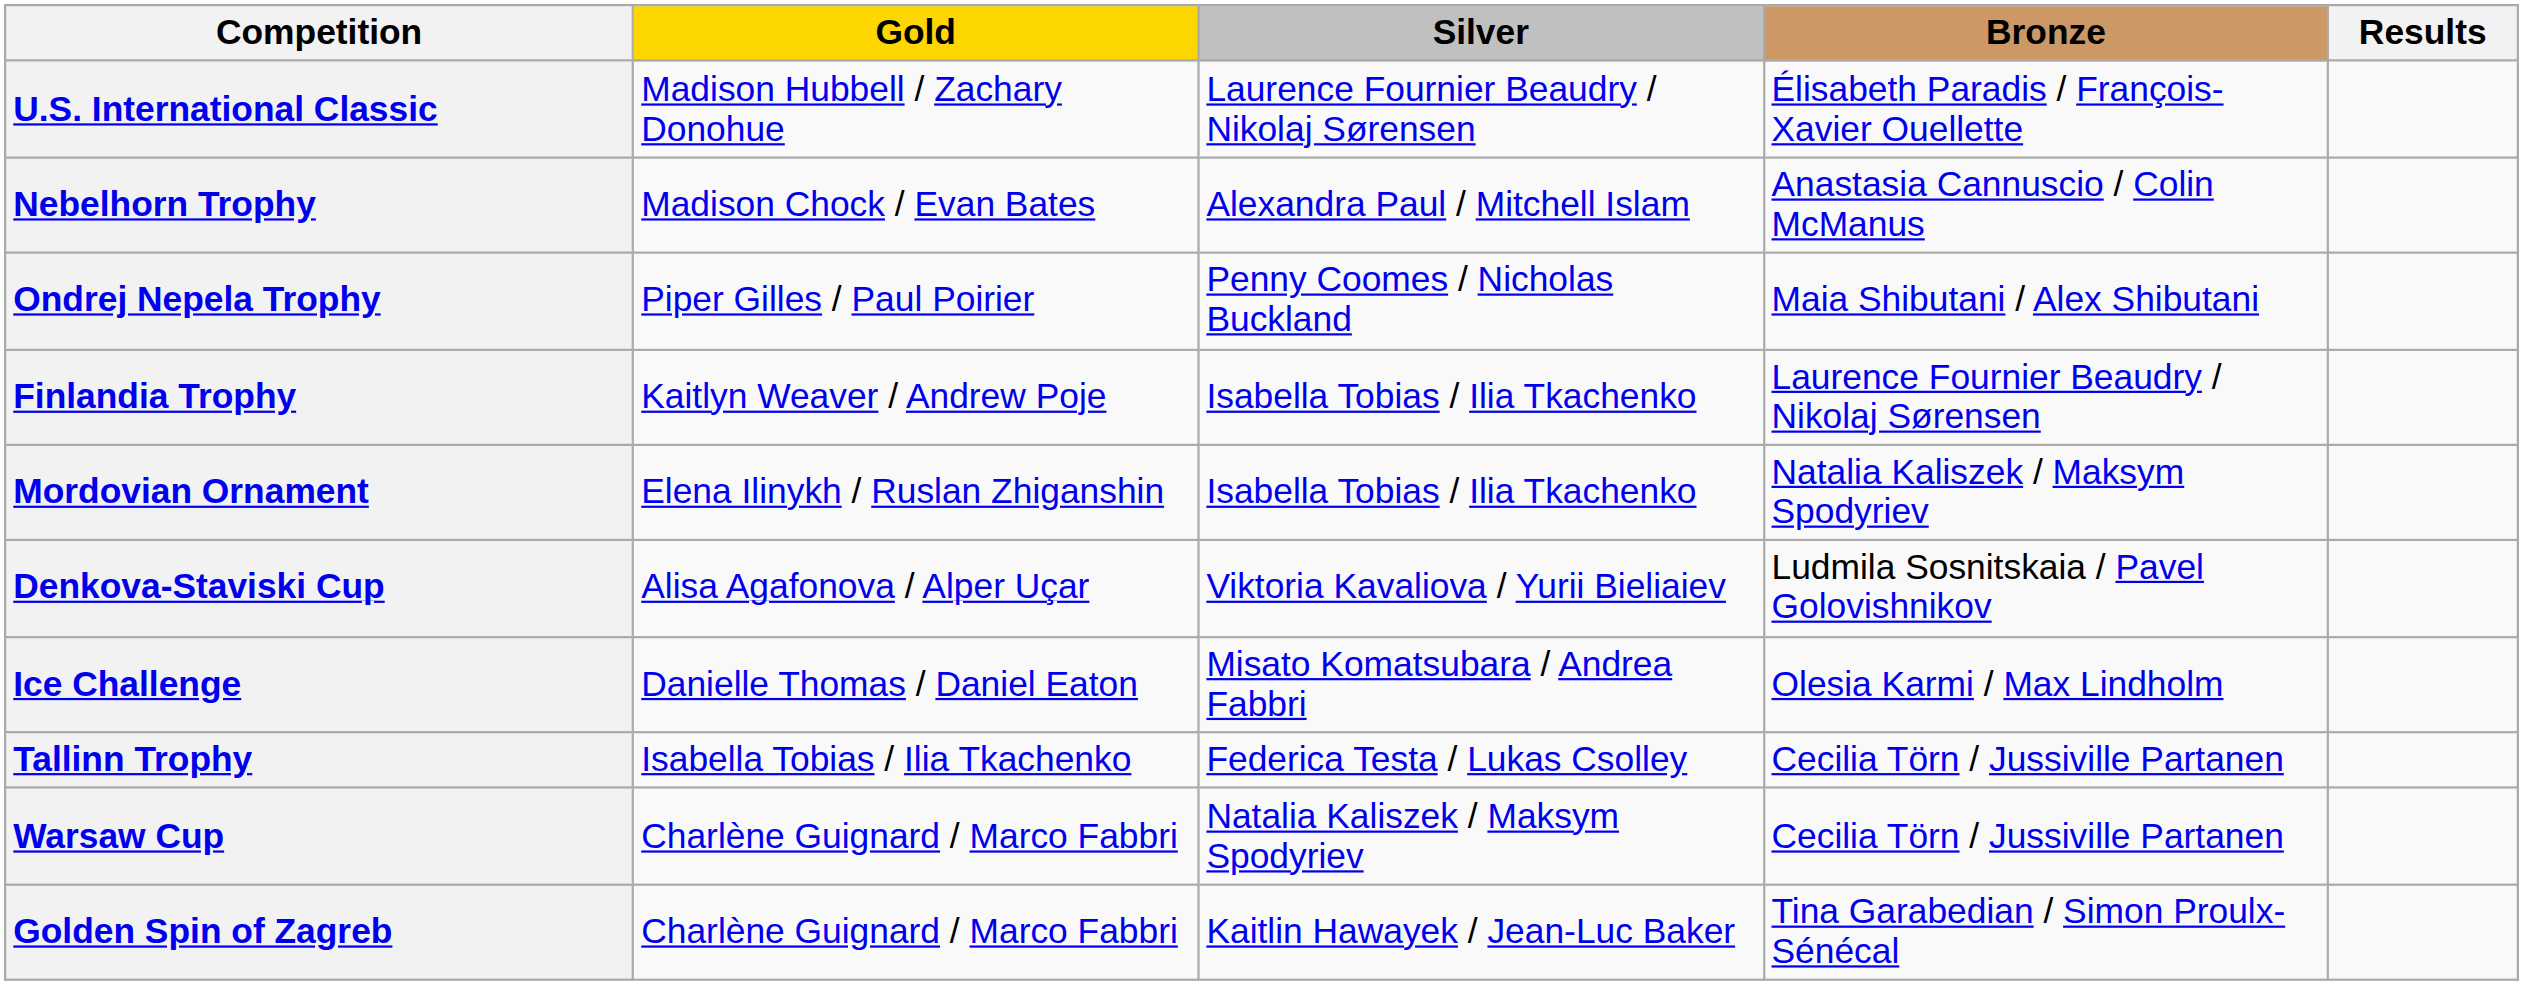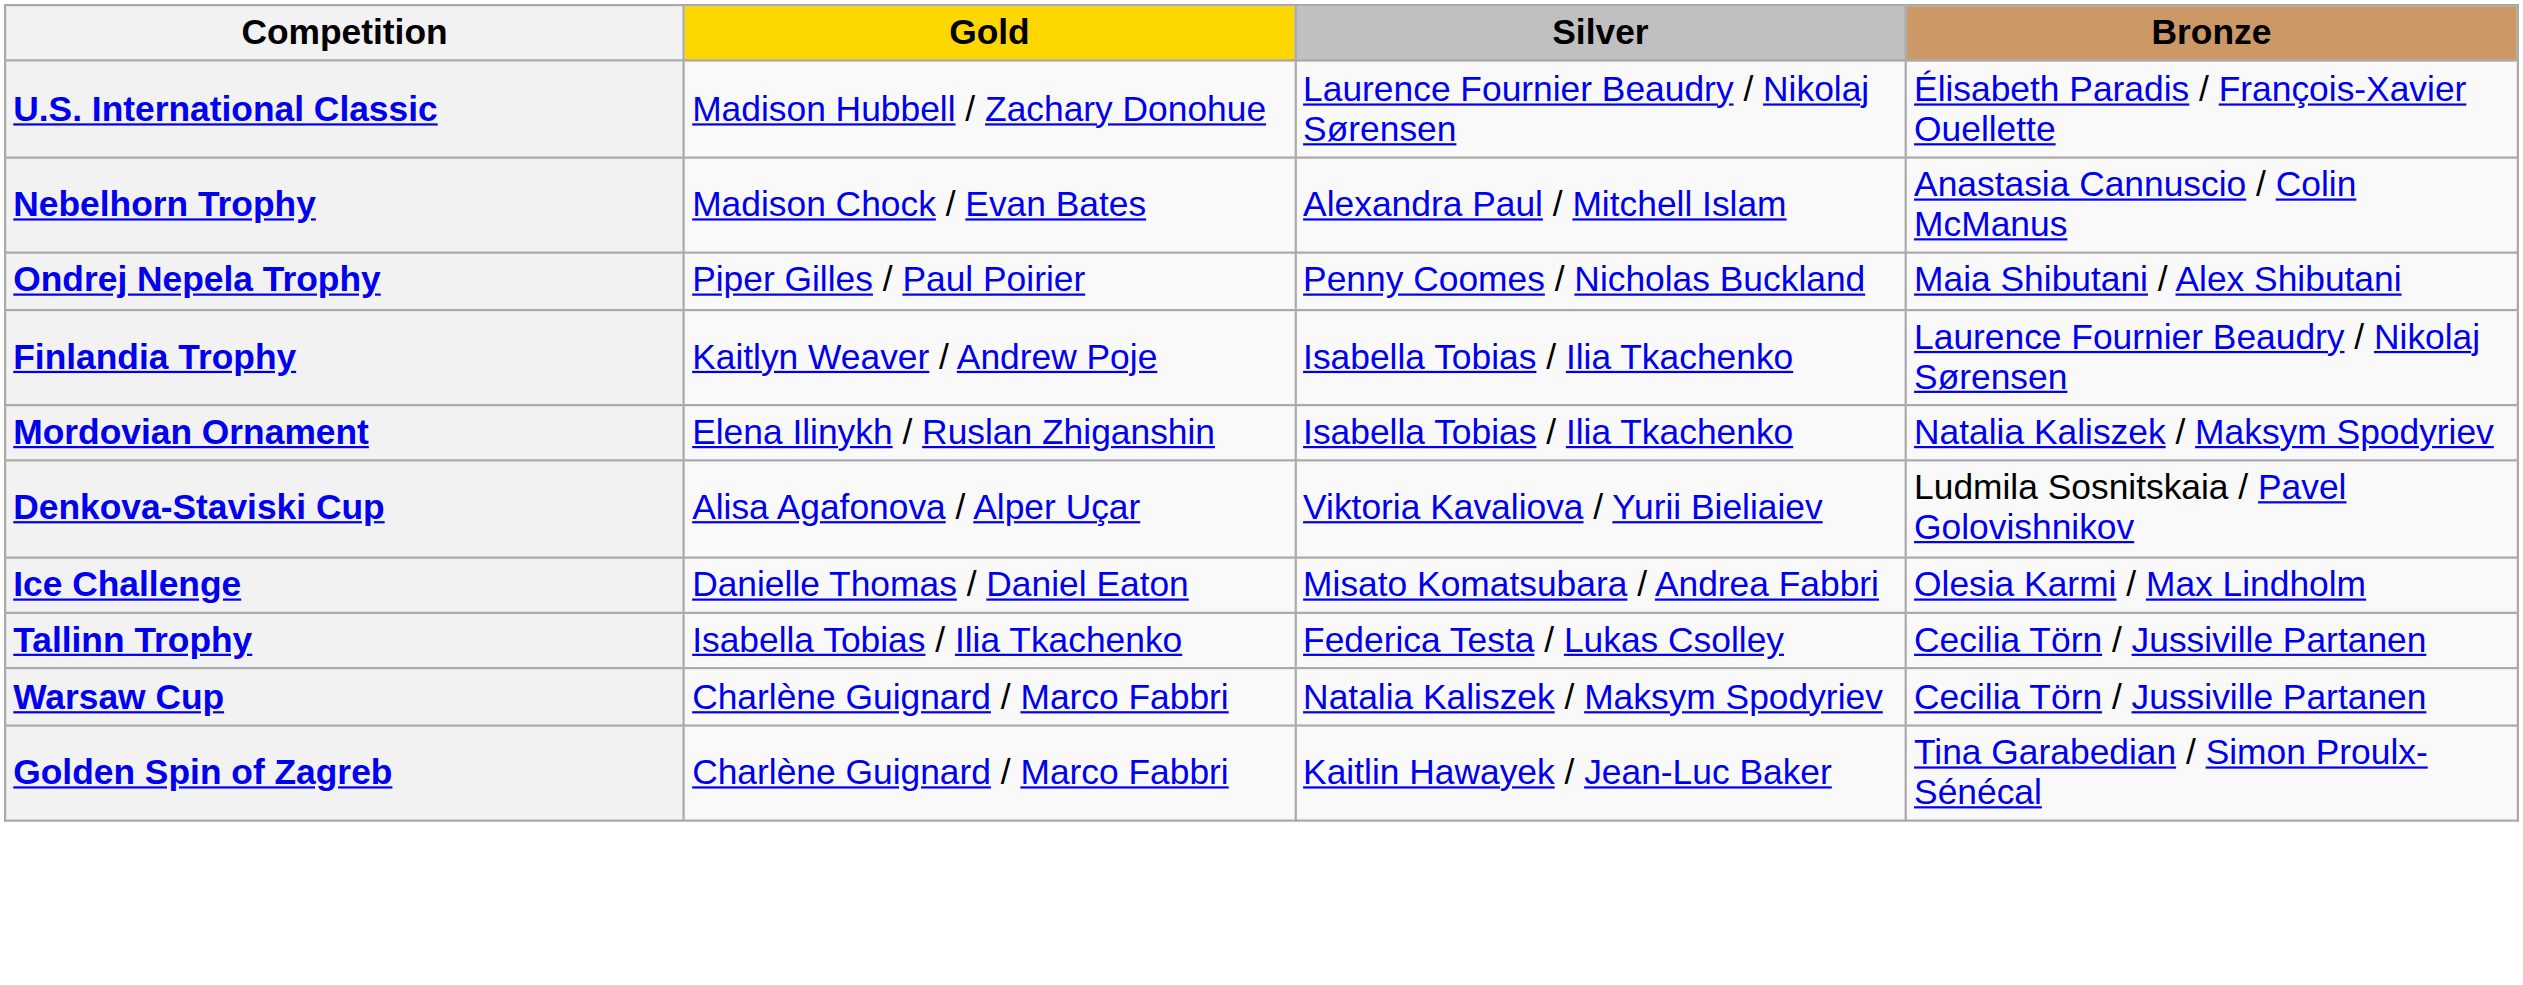- column: (2423, 32)
